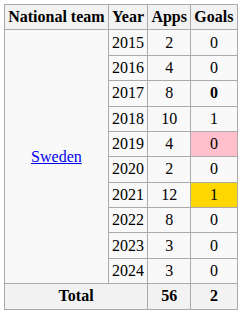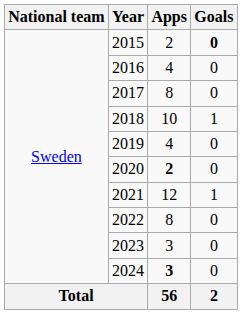(214, 42) normal -> (214, 42) bold
(214, 93) bold -> (214, 93) normal
(214, 144) pink background -> (214, 144) no background
(169, 169) normal -> (169, 169) bold
(214, 194) gold background -> (214, 194) no background
(169, 270) normal -> (169, 270) bold
